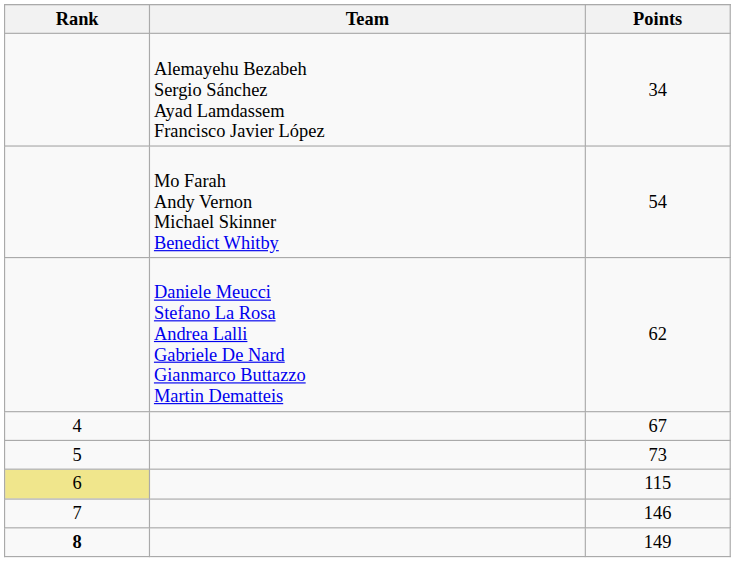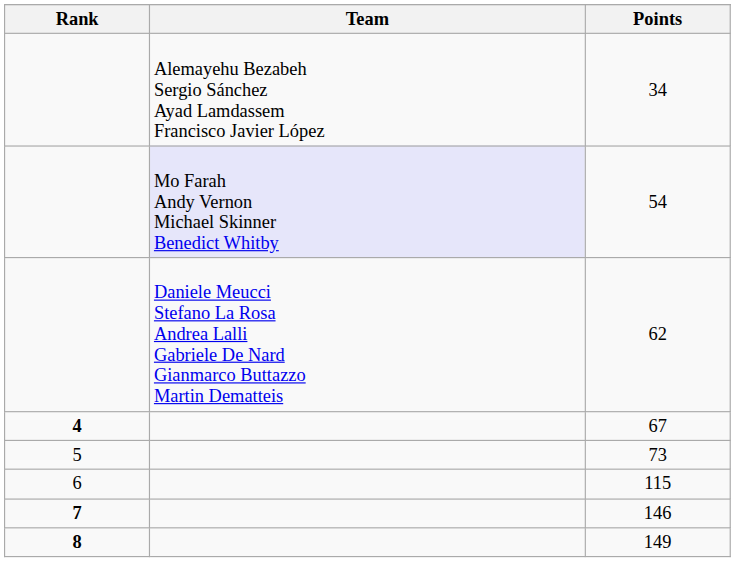(216, 212) no background -> (216, 212) lavender background
(77, 425) normal -> (77, 425) bold
(77, 483) khaki background -> (77, 483) no background
(77, 513) normal -> (77, 513) bold
